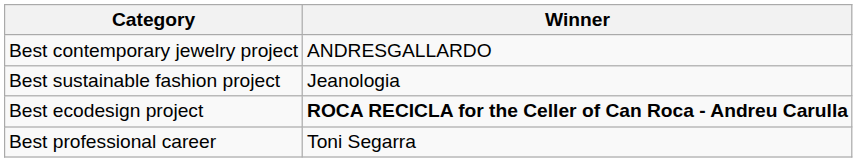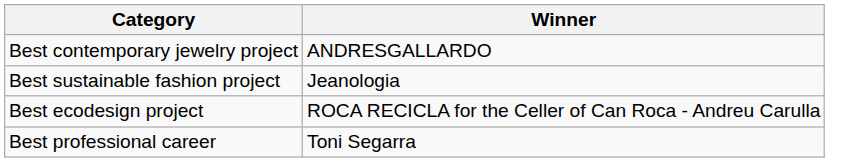(577, 111) bold -> (564, 111) normal
